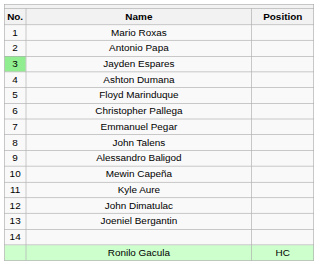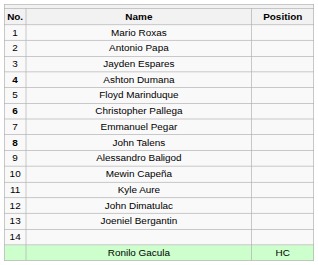(15, 64) lightgreen background -> (15, 64) no background
(15, 79) normal -> (15, 79) bold
(15, 111) normal -> (15, 111) bold
(15, 142) normal -> (15, 142) bold
